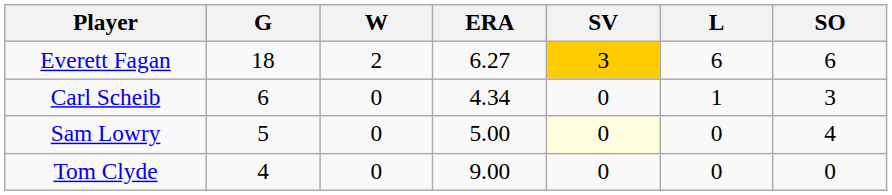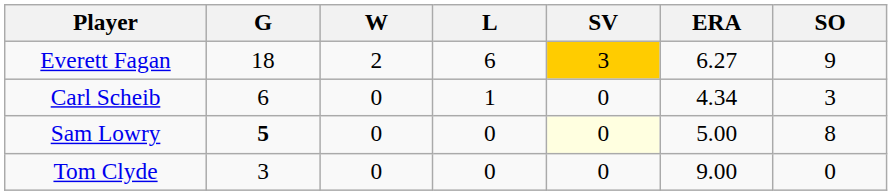columns swapped: (717, 23) <-> (490, 23)
(830, 60) 6 -> (830, 60) 9
(263, 134) normal -> (263, 134) bold
(830, 134) 4 -> (830, 134) 8
(263, 171) 4 -> (263, 171) 3
